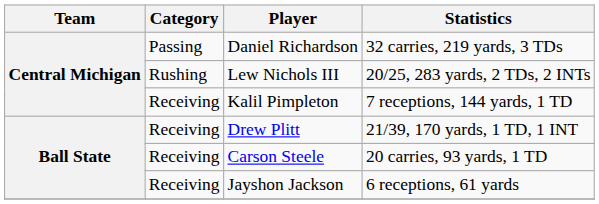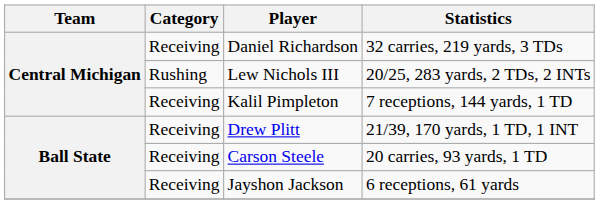(176, 46) Passing -> (184, 46) Receiving
